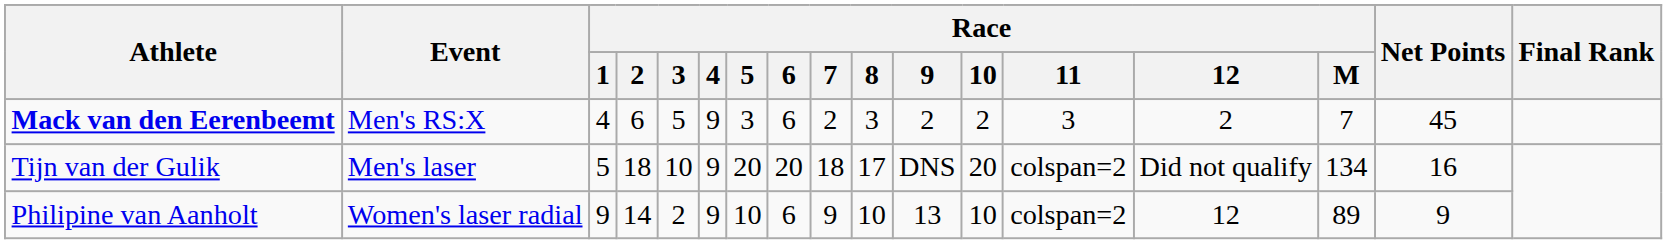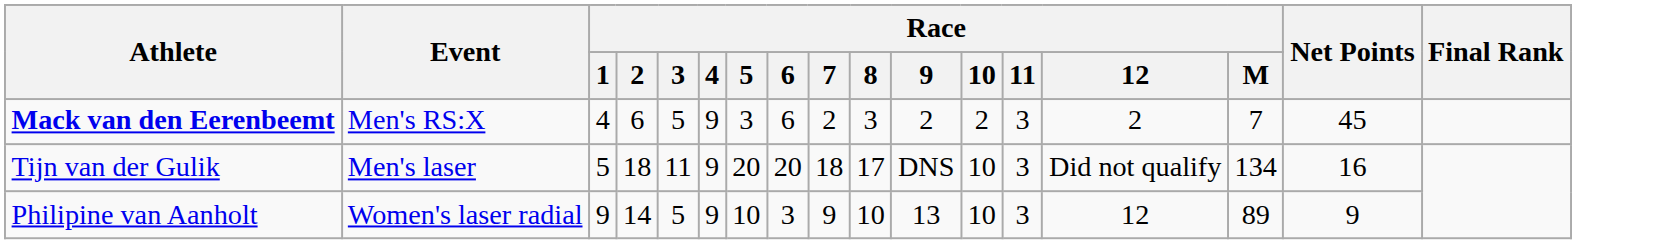(679, 167) 10 -> (678, 167) 11
(983, 167) 20 -> (982, 167) 10
(1068, 167) colspan=2 -> (1022, 167) 3
(679, 214) 2 -> (678, 214) 5
(789, 214) 6 -> (788, 214) 3
(1068, 214) colspan=2 -> (1022, 214) 3
